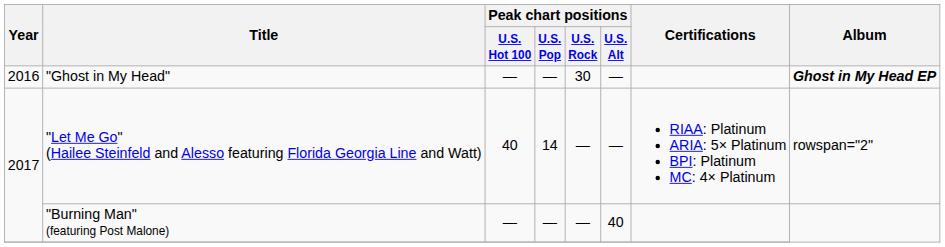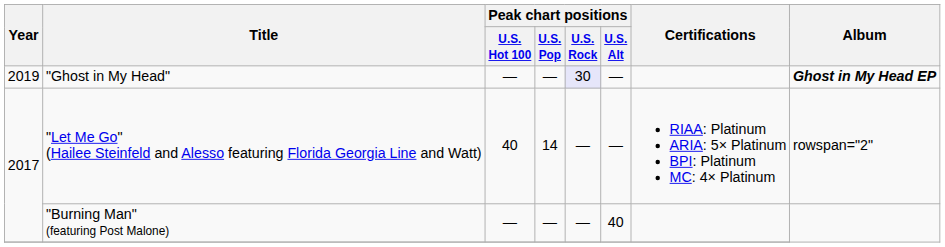(24, 76) 2016 -> (24, 76) 2019
(583, 76) no background -> (583, 76) lavender background
